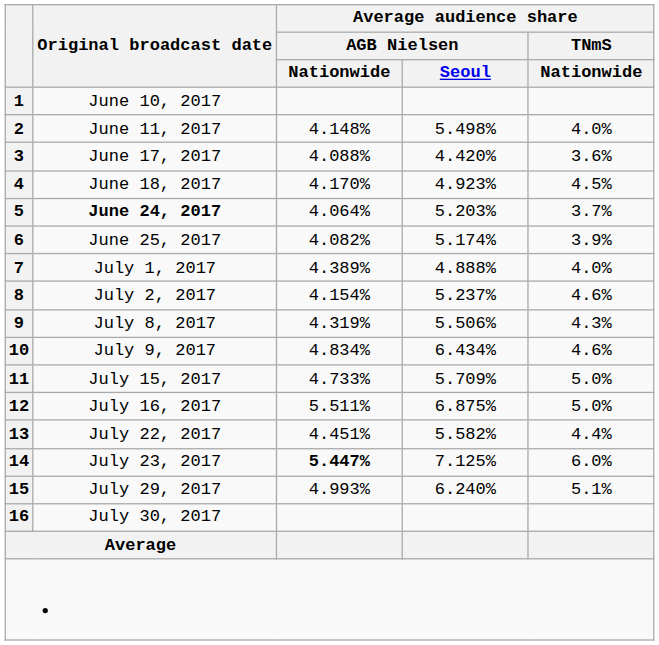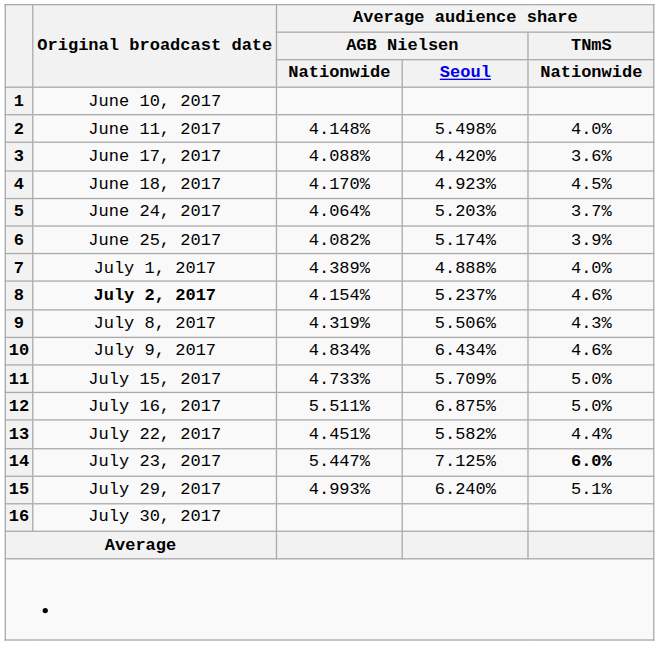(155, 212) bold -> (155, 212) normal
(155, 295) normal -> (155, 295) bold
(339, 462) bold -> (339, 462) normal
(591, 462) normal -> (591, 462) bold
